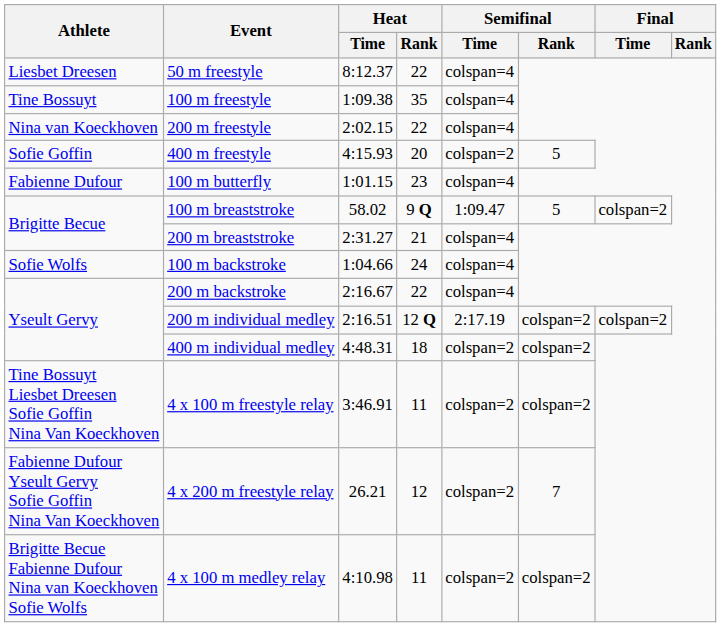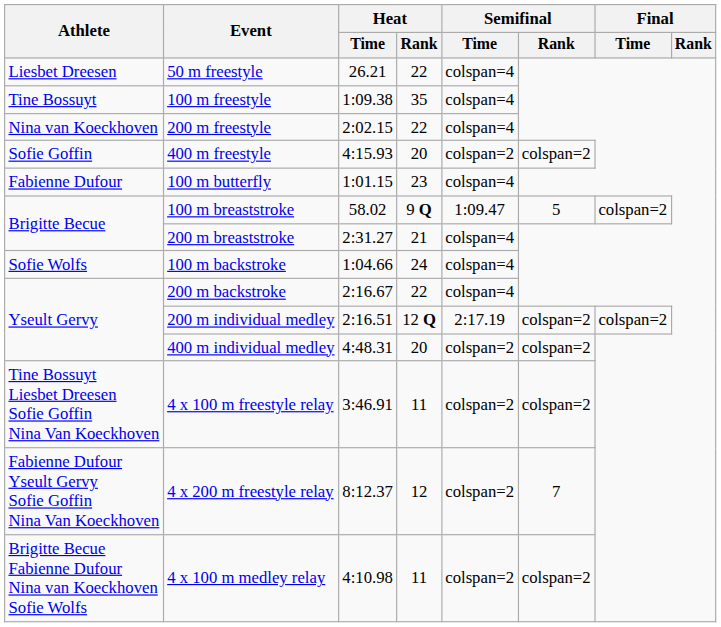(368, 72) 8:12.37 -> (368, 72) 26.21
(556, 154) 5 -> (556, 154) colspan=2
(419, 347) 18 -> (419, 347) 20
(368, 491) 26.21 -> (368, 491) 8:12.37
